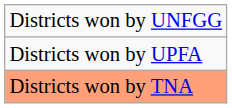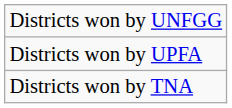(101, 86) lightsalmon background -> (101, 86) no background
